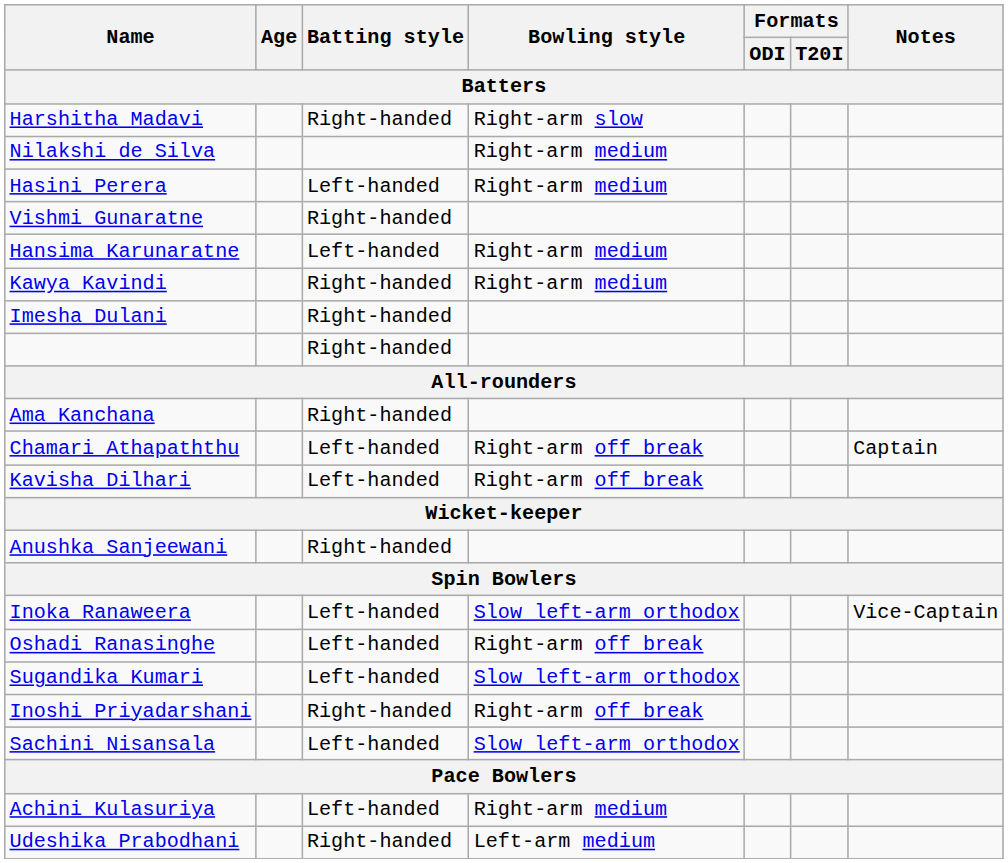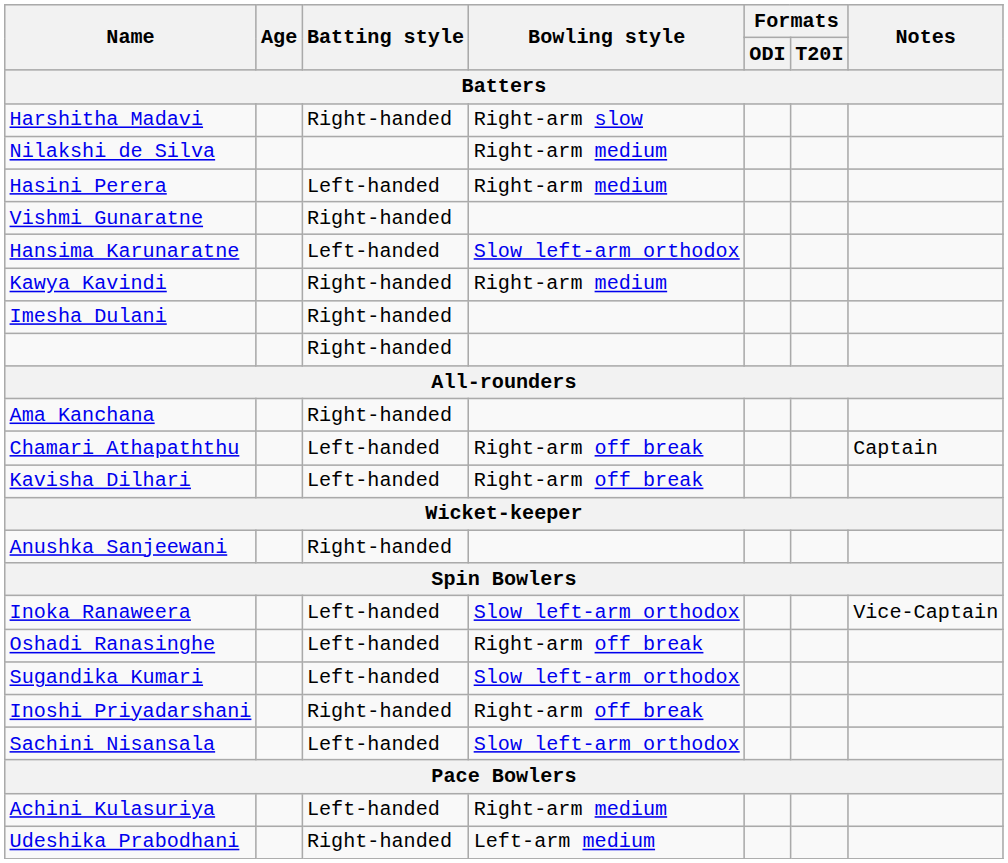(570, 251) Right-arm medium -> (607, 251) Slow left-arm orthodox
